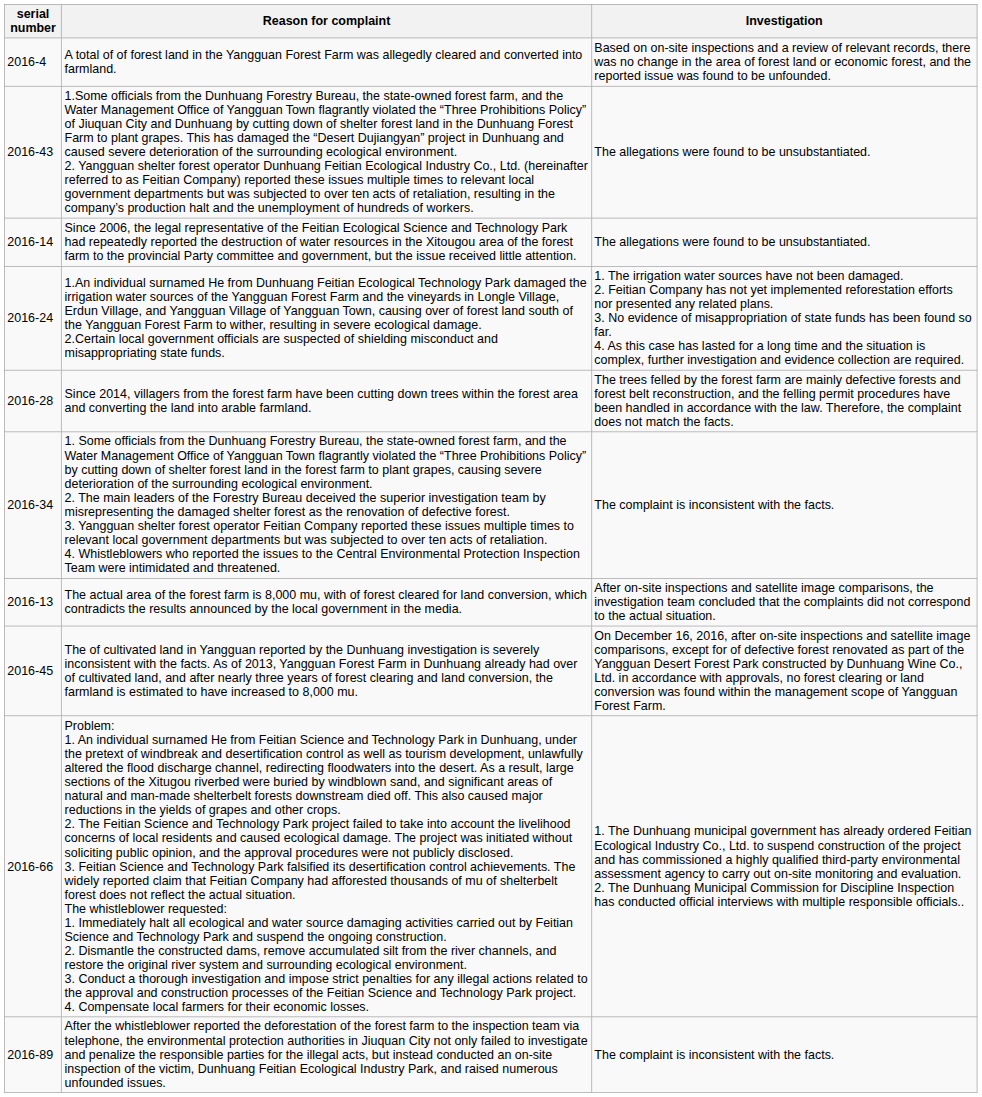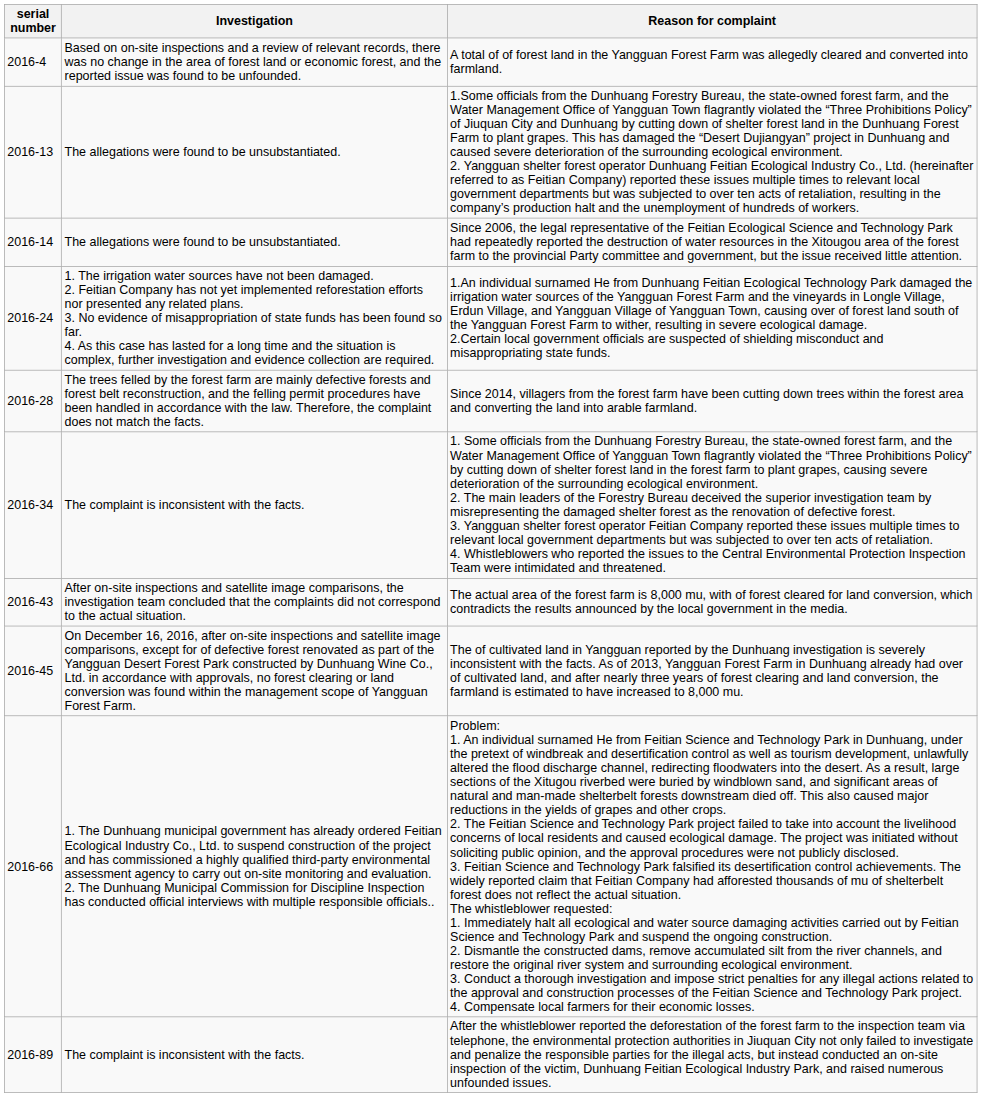columns swapped: (327, 21) <-> (784, 21)
(30, 152) 2016-43 -> (30, 152) 2016-13
(30, 602) 2016-13 -> (30, 602) 2016-43
